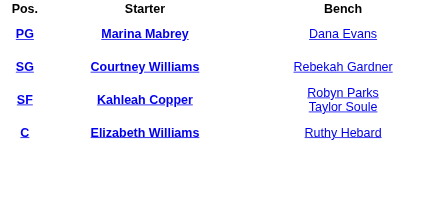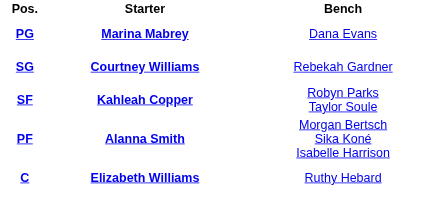+ row: (25, 138)
